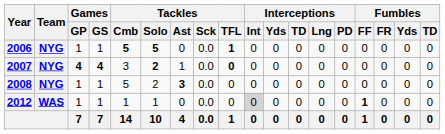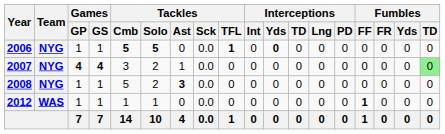(276, 48) normal -> (276, 48) bold
(155, 66) bold -> (155, 66) normal
(231, 66) bold -> (231, 66) normal
(430, 66) no background -> (430, 66) lightgreen background
(254, 102) lightgrey background -> (254, 102) no background
